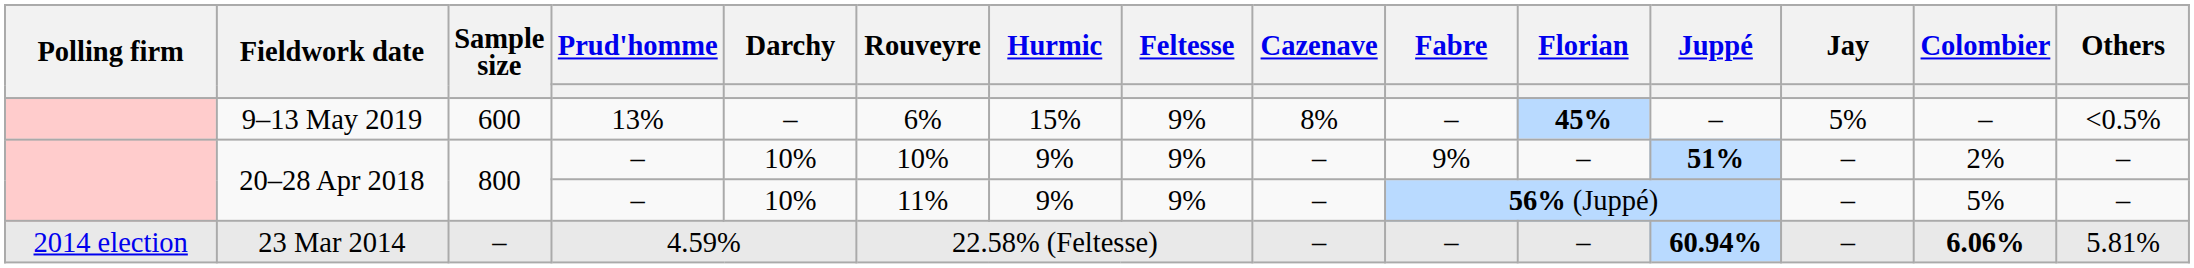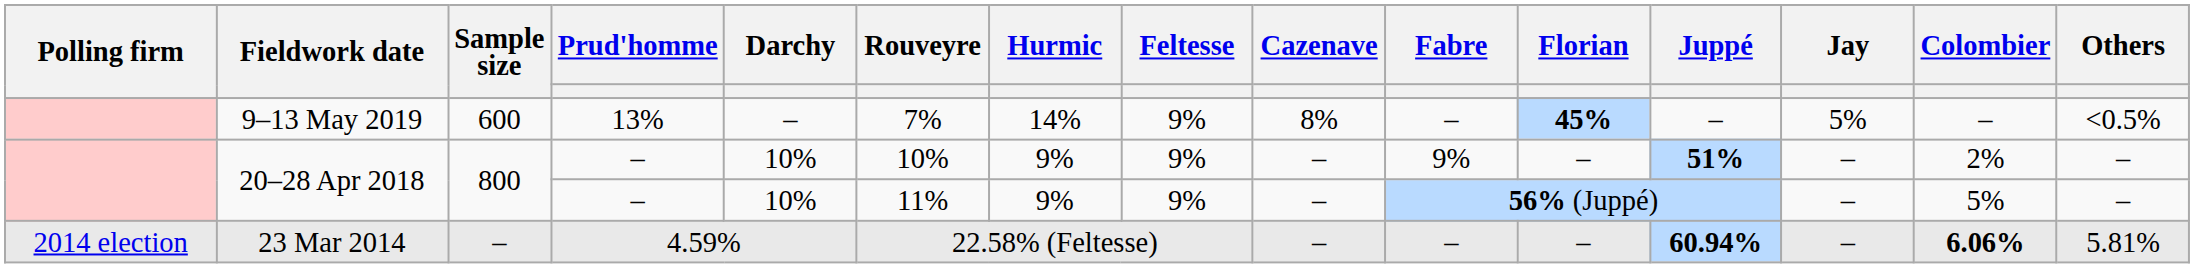(923, 118) 6% -> (923, 118) 7%
(1055, 118) 15% -> (1055, 118) 14%
